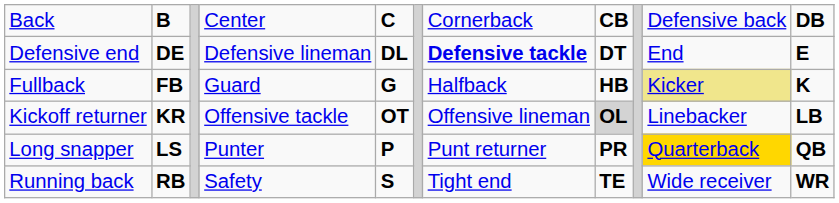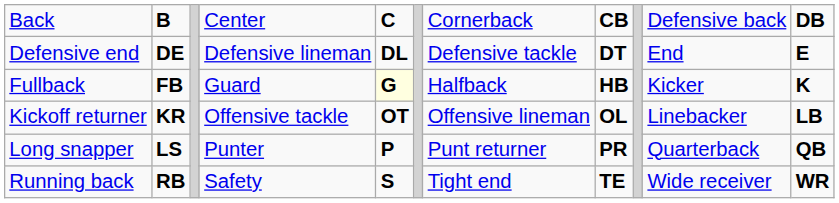(507, 52) bold -> (502, 52) normal
(389, 85) no background -> (389, 85) lightyellow background
(676, 85) khaki background -> (676, 85) no background
(613, 117) lightgrey background -> (613, 117) no background
(703, 149) gold background -> (703, 149) no background
